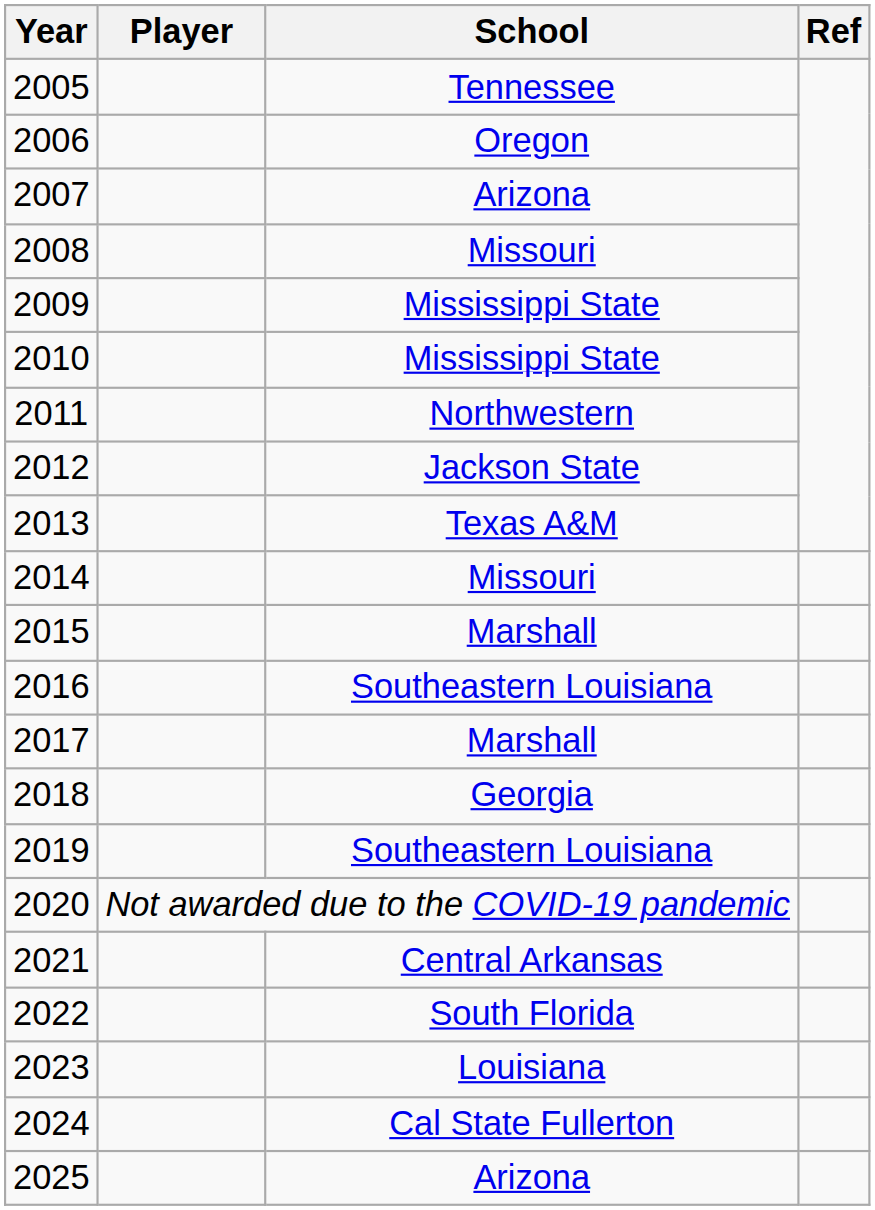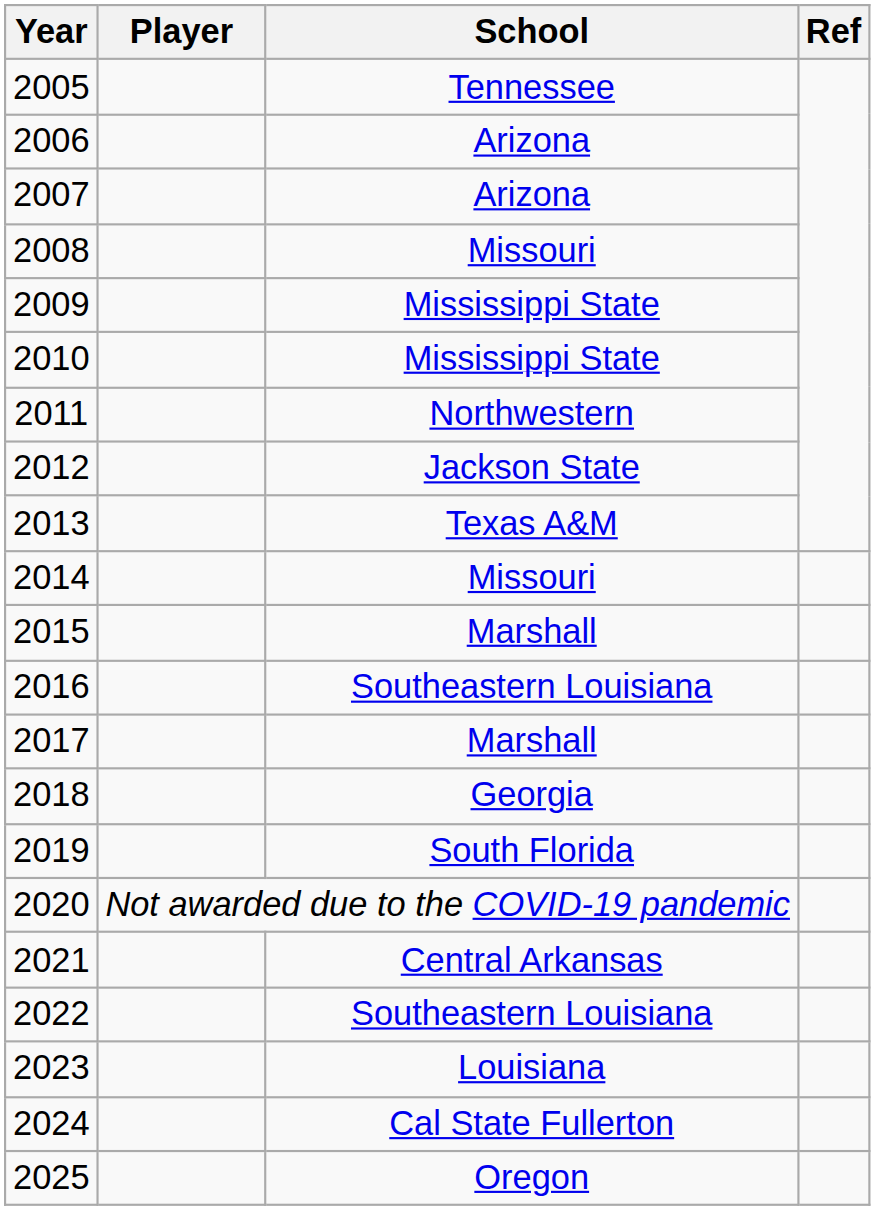(532, 140) Oregon -> (532, 140) Arizona
(532, 850) Southeastern Louisiana -> (532, 850) South Florida
(532, 1013) South Florida -> (532, 1013) Southeastern Louisiana
(532, 1177) Arizona -> (532, 1177) Oregon
